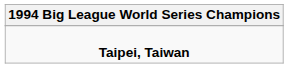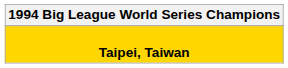(144, 52) no background -> (144, 52) gold background
